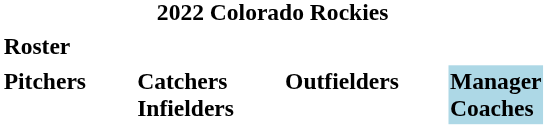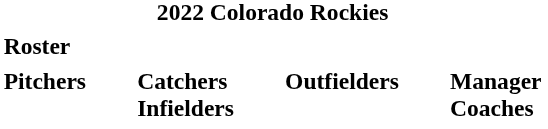(496, 94) lightblue background -> (496, 94) no background
